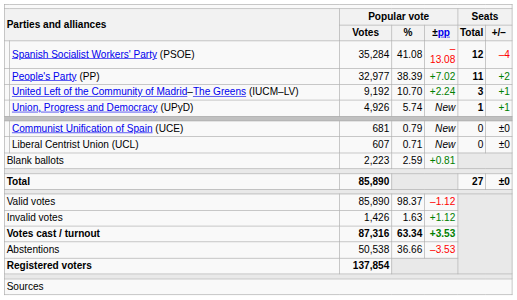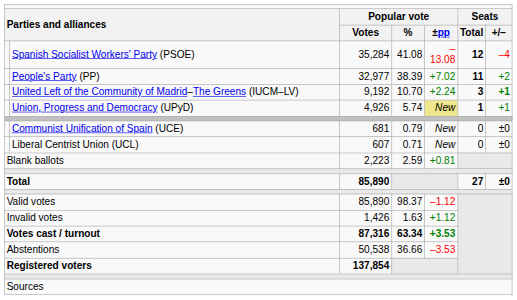(504, 92) normal -> (504, 92) bold
(445, 108) no background -> (445, 108) khaki background
